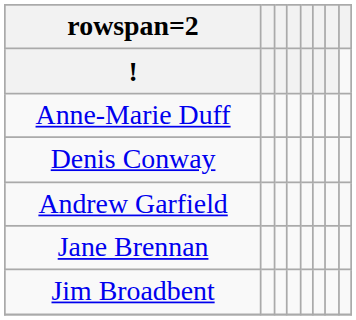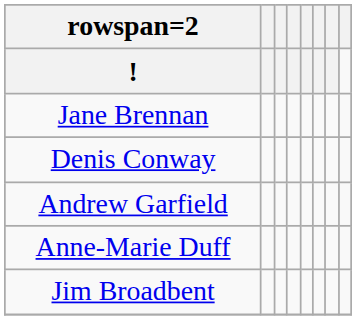rows swapped: (133, 247) <-> (133, 114)
